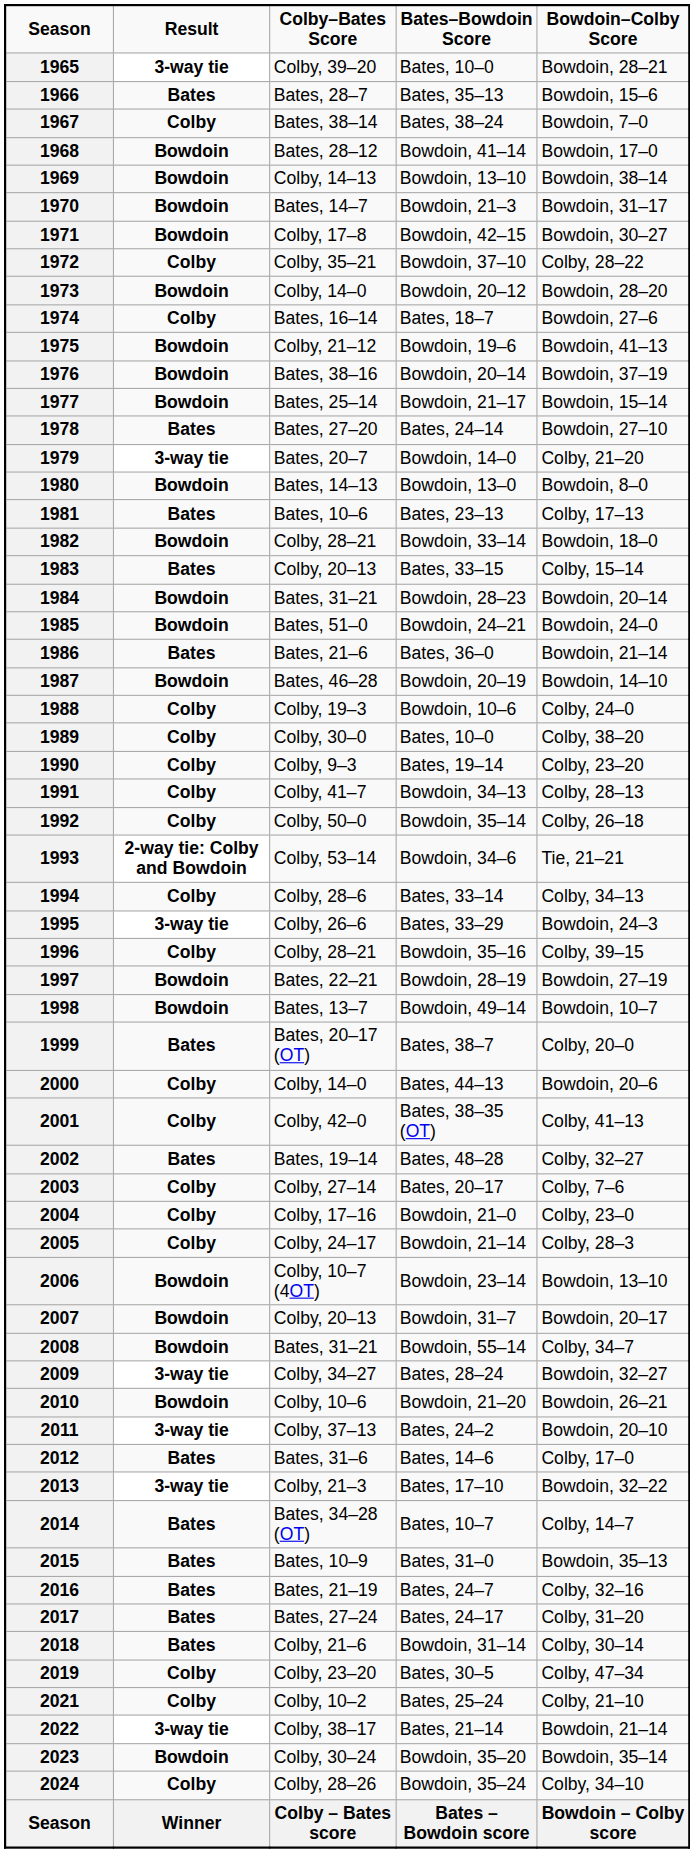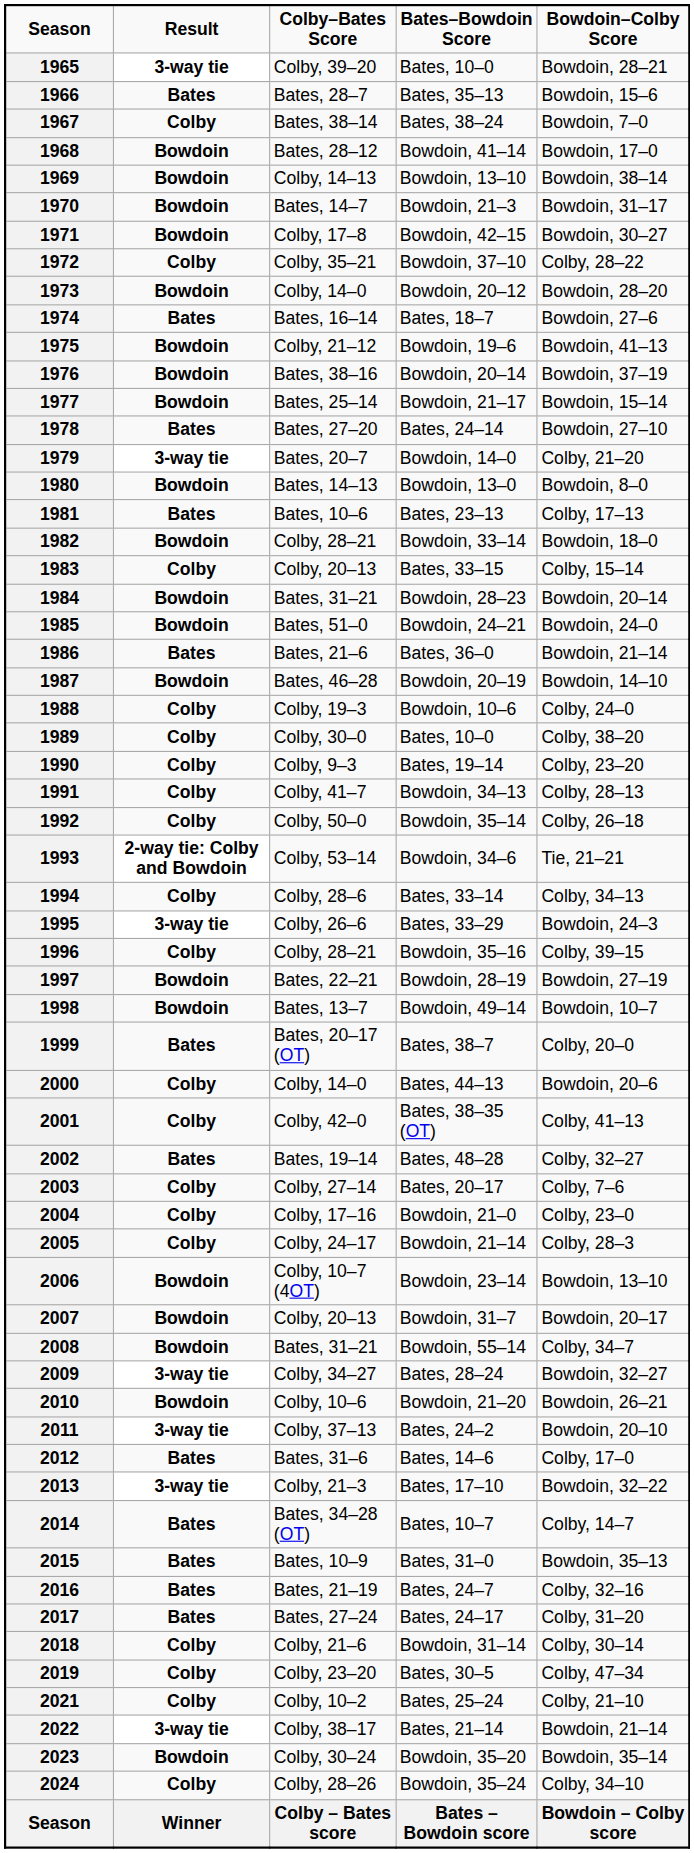(192, 318) Colby -> (192, 318) Bates
(192, 569) Bates -> (192, 569) Colby
(192, 1645) Bates -> (192, 1645) Colby
